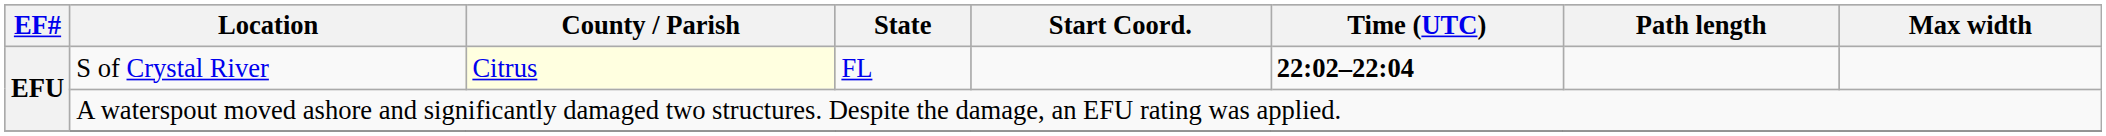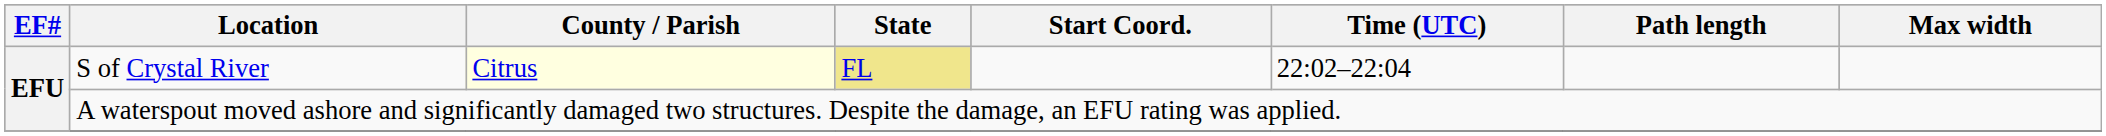(857, 67) no background -> (857, 67) khaki background
(1345, 67) bold -> (1344, 67) normal
